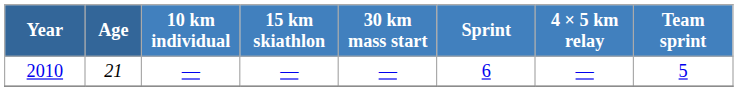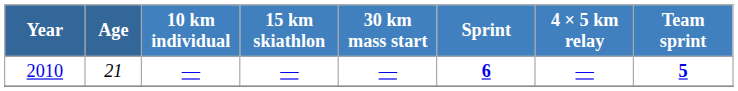(486, 71) normal -> (486, 71) bold
(683, 71) normal -> (683, 71) bold
